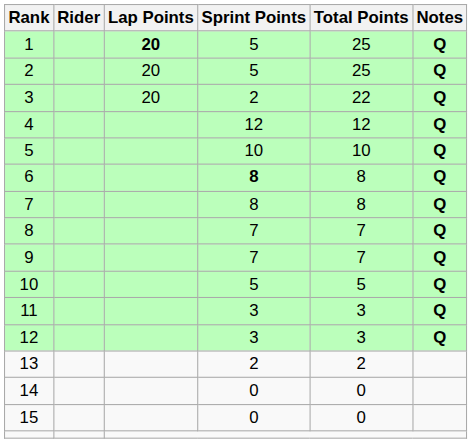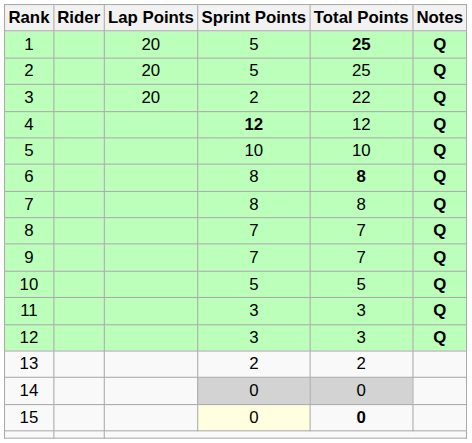(151, 44) bold -> (151, 44) normal
(361, 44) normal -> (361, 44) bold
(254, 124) normal -> (254, 124) bold
(254, 177) bold -> (254, 177) normal
(361, 177) normal -> (361, 177) bold
(254, 390) no background -> (254, 390) lightgrey background
(361, 390) no background -> (361, 390) lightgrey background
(254, 417) no background -> (254, 417) lightyellow background
(361, 417) normal -> (361, 417) bold
